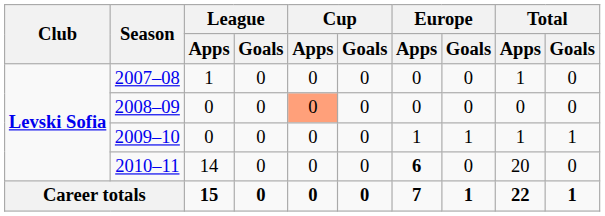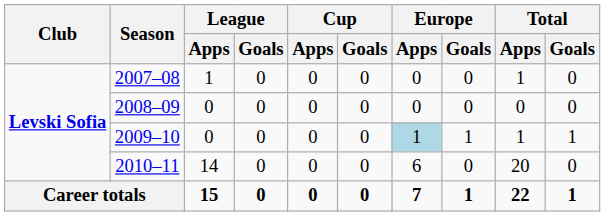(313, 107) lightsalmon background -> (313, 107) no background
(417, 136) no background -> (417, 136) lightblue background
(417, 166) bold -> (417, 166) normal
